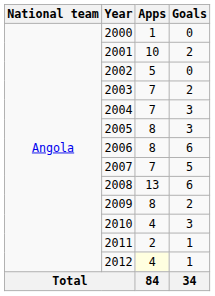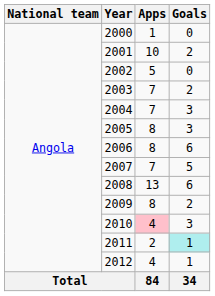(152, 224) no background -> (152, 224) pink background
(189, 243) no background -> (189, 243) paleturquoise background
(152, 262) lightyellow background -> (152, 262) no background
